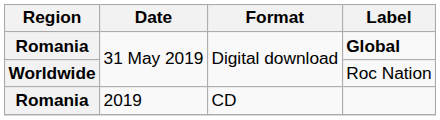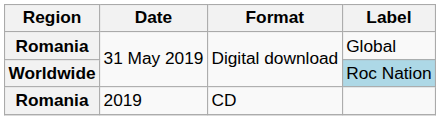(373, 45) bold -> (371, 45) normal
(389, 73) no background -> (389, 73) lightblue background
